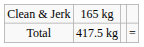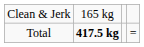(97, 33) normal -> (97, 33) bold
